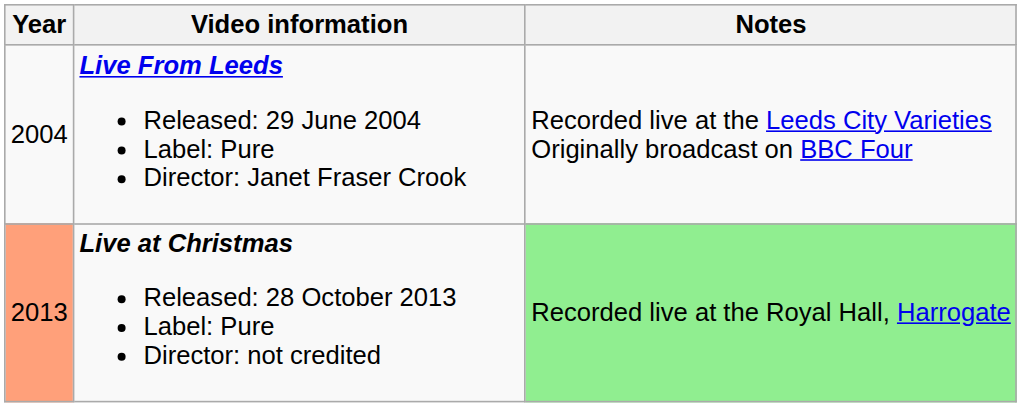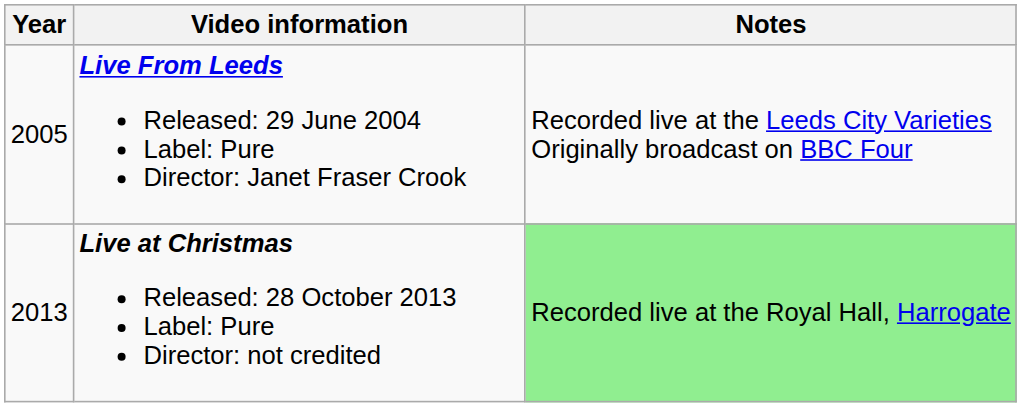(39, 134) 2004 -> (39, 134) 2005
(39, 312) lightsalmon background -> (39, 312) no background
